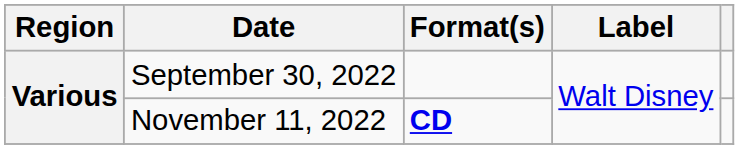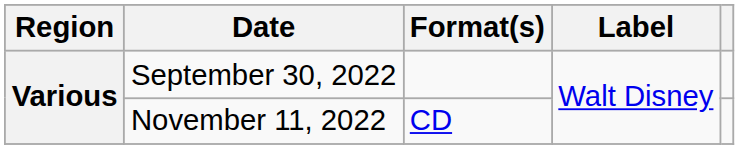(431, 120) bold -> (431, 120) normal
